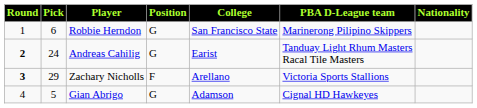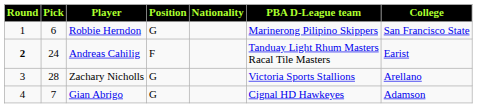columns swapped: (444, 13) <-> (235, 13)
(153, 53) G -> (152, 53) F
(23, 77) bold -> (23, 77) normal
(54, 77) 29 -> (54, 77) 28
(152, 77) F -> (153, 77) G
(54, 94) 5 -> (54, 94) 7
